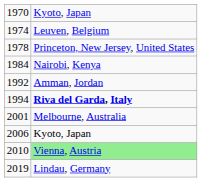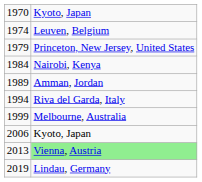(18, 47) 1978 -> (18, 47) 1979
(18, 82) 1992 -> (18, 82) 1989
(83, 99) bold -> (79, 99) normal
(18, 116) 2001 -> (18, 116) 1999
(18, 151) 2010 -> (18, 151) 2013
